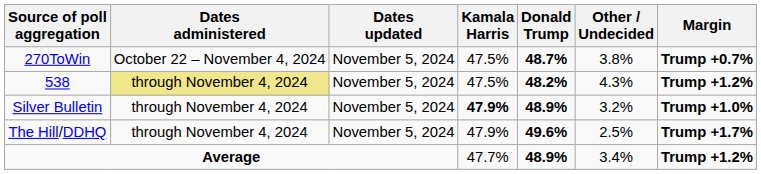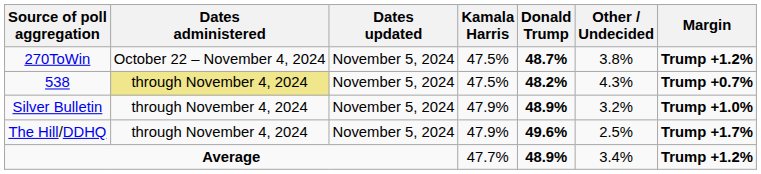(707, 59) Trump +0.7% -> (707, 59) Trump +1.2%
(707, 83) Trump +1.2% -> (707, 83) Trump +0.7%
(488, 108) bold -> (488, 108) normal
